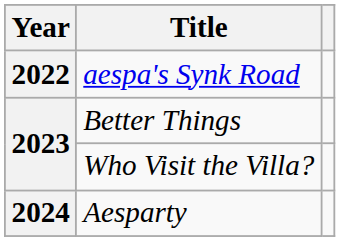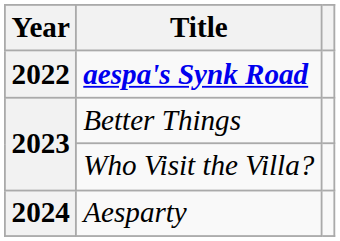(192, 73) normal -> (196, 73) bold
